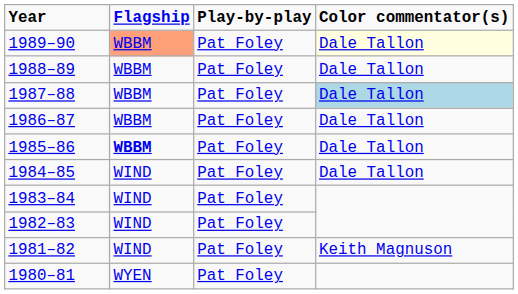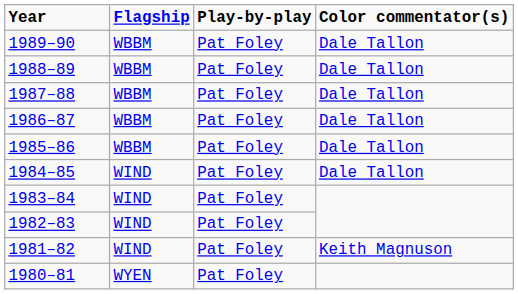(133, 43) lightsalmon background -> (133, 43) no background
(371, 43) lightyellow background -> (371, 43) no background
(371, 95) lightblue background -> (371, 95) no background
(133, 147) bold -> (133, 147) normal
